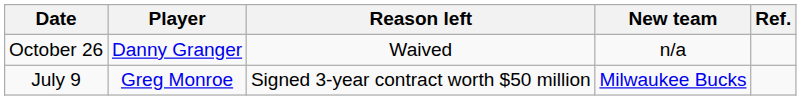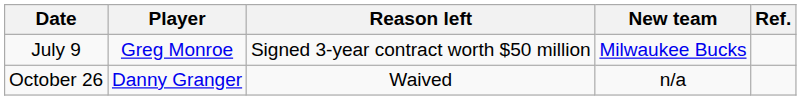rows swapped: (56, 79) <-> (56, 49)
